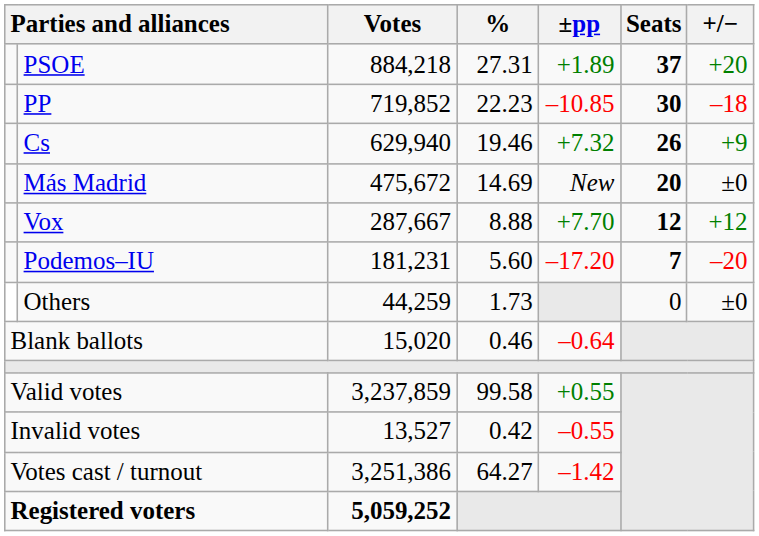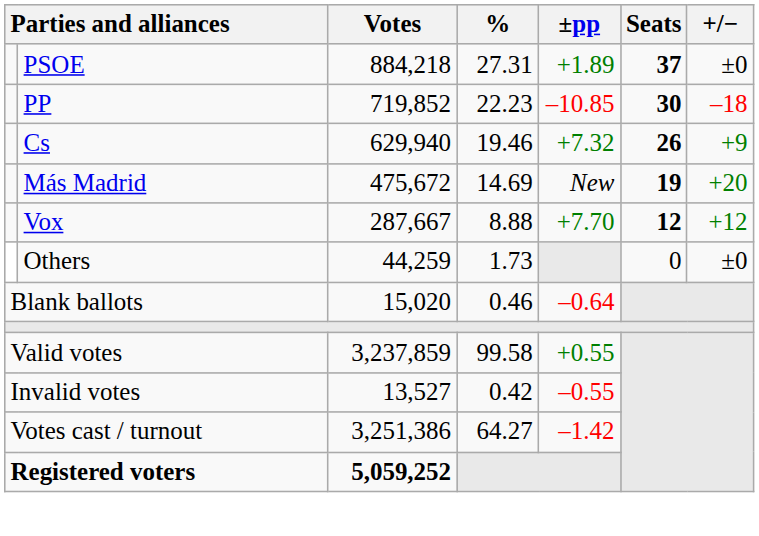(728, 63) +20 -> (734, 63) ±0
(669, 182) 20 -> (669, 182) 19
(734, 182) ±0 -> (728, 182) +20
- row: (89, 261)
